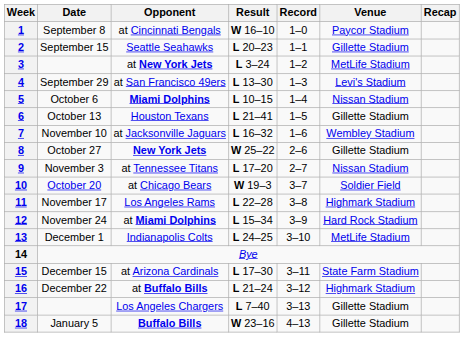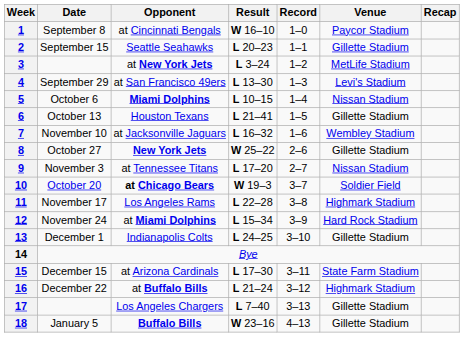(170, 185) normal -> (170, 185) bold
(370, 237) MetLife Stadium -> (370, 237) Gillette Stadium
